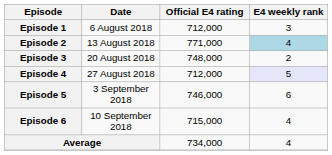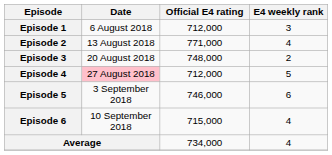(288, 43) lightblue background -> (288, 43) no background
(121, 74) no background -> (121, 74) pink background
(288, 74) lavender background -> (288, 74) no background
